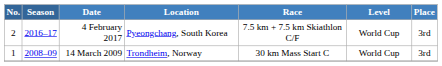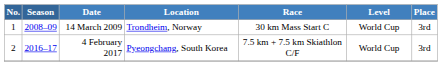rows swapped: (94, 53) <-> (102, 33)
